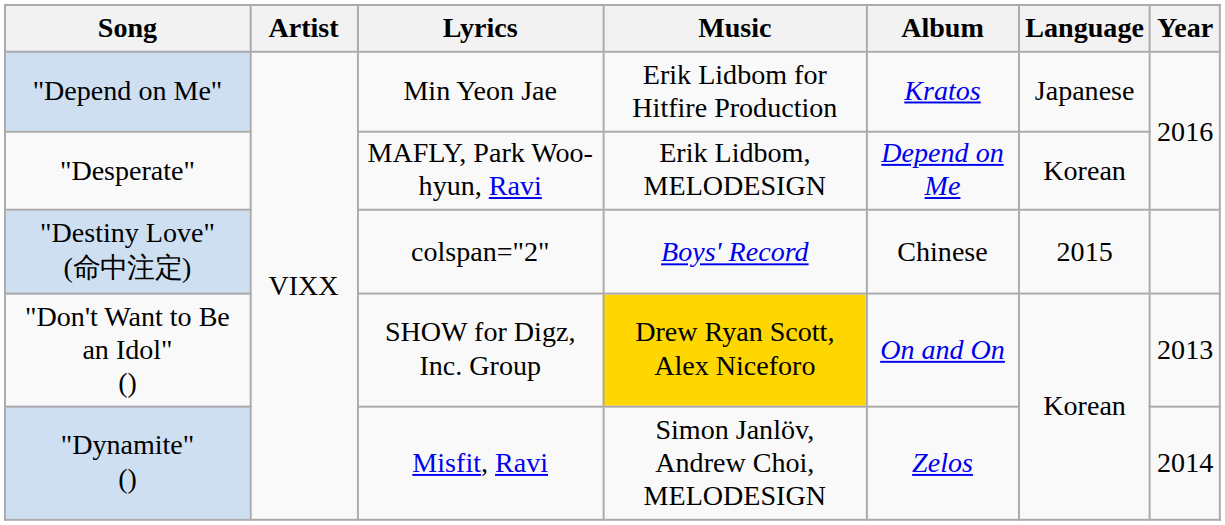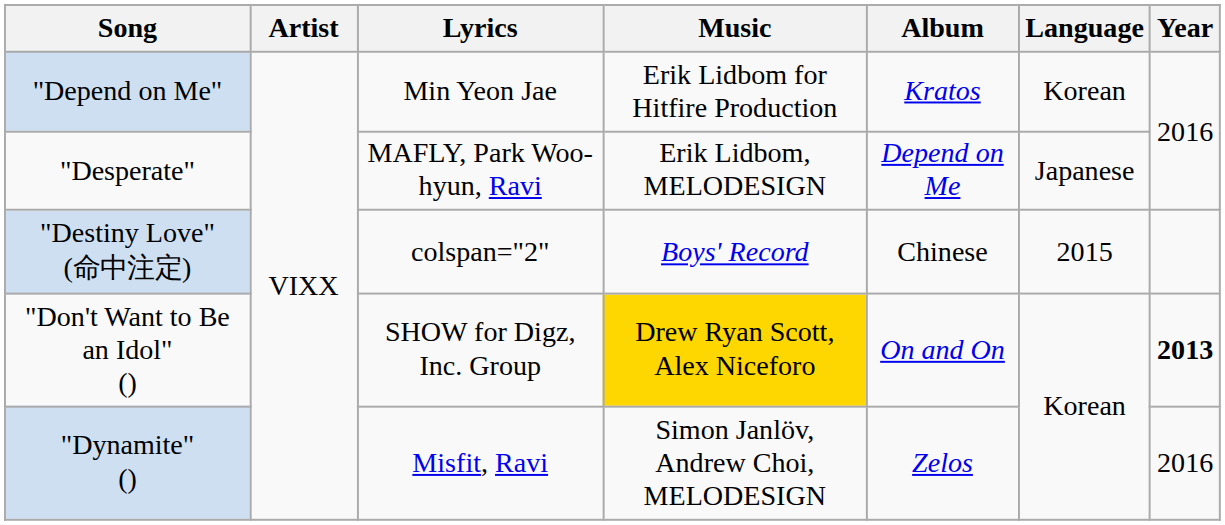(1085, 90) Japanese -> (1085, 90) Korean
(1085, 170) Korean -> (1085, 170) Japanese
(1185, 349) normal -> (1185, 349) bold
(1185, 462) 2014 -> (1185, 462) 2016
